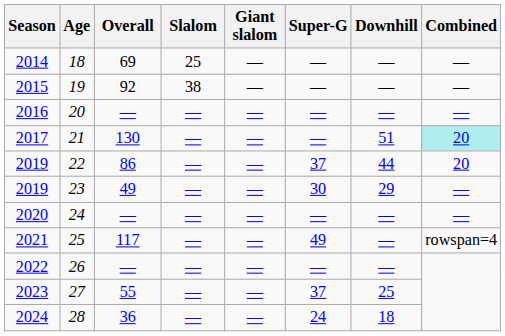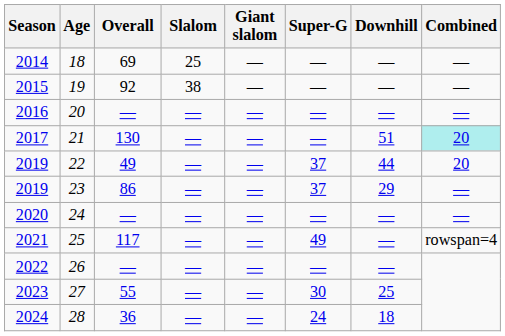(128, 163) 86 -> (128, 163) 49
(128, 189) 49 -> (128, 189) 86
(318, 189) 30 -> (318, 189) 37
(318, 291) 37 -> (318, 291) 30
